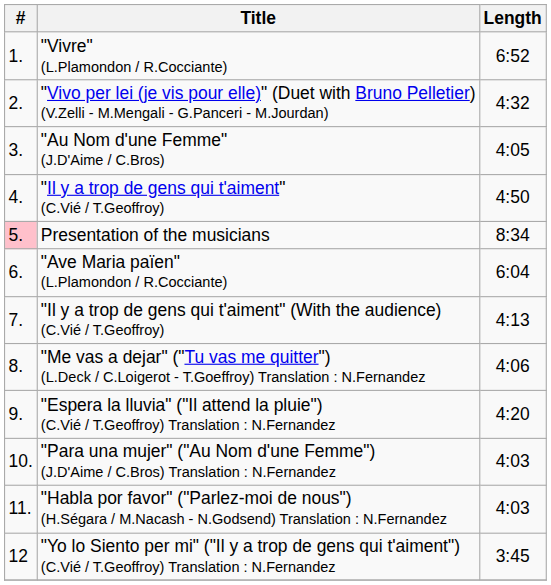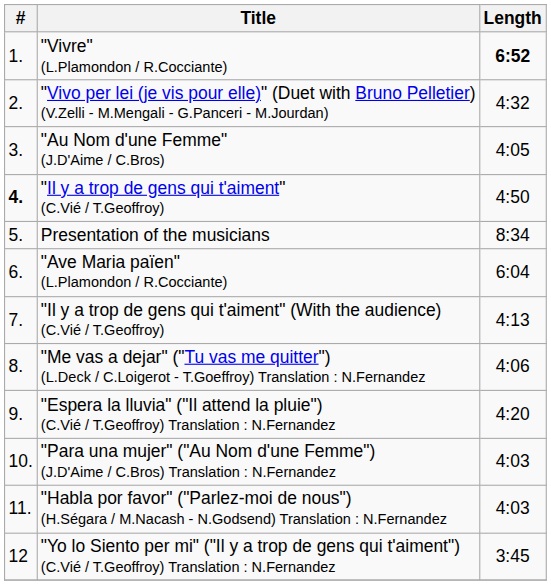(513, 55) normal -> (513, 55) bold
(16, 197) normal -> (16, 197) bold
(16, 235) pink background -> (16, 235) no background
